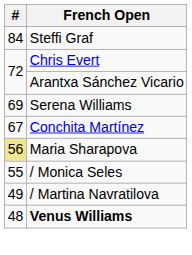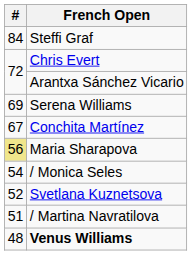(16, 172) 55 -> (16, 172) 54
+ row: (96, 194)
(16, 194) 49 -> (16, 216) 51
